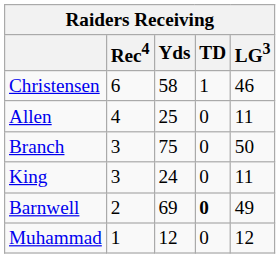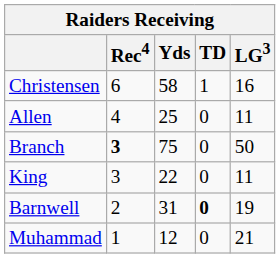(244, 85) 46 -> (244, 85) 16
(115, 146) normal -> (115, 146) bold
(168, 177) 24 -> (168, 177) 22
(168, 207) 69 -> (168, 207) 31
(244, 207) 49 -> (244, 207) 19
(244, 238) 12 -> (244, 238) 21
